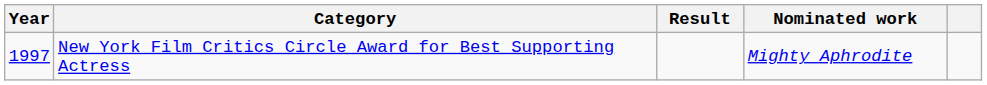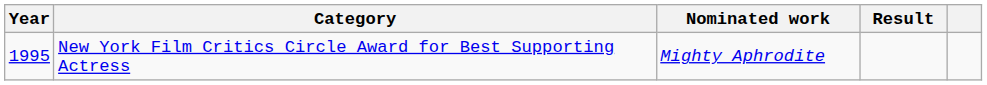columns swapped: (845, 19) <-> (700, 19)
(29, 57) 1997 -> (29, 57) 1995
